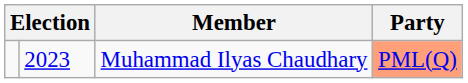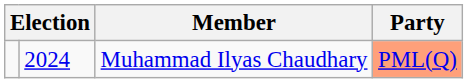(47, 58) 2023 -> (47, 58) 2024
